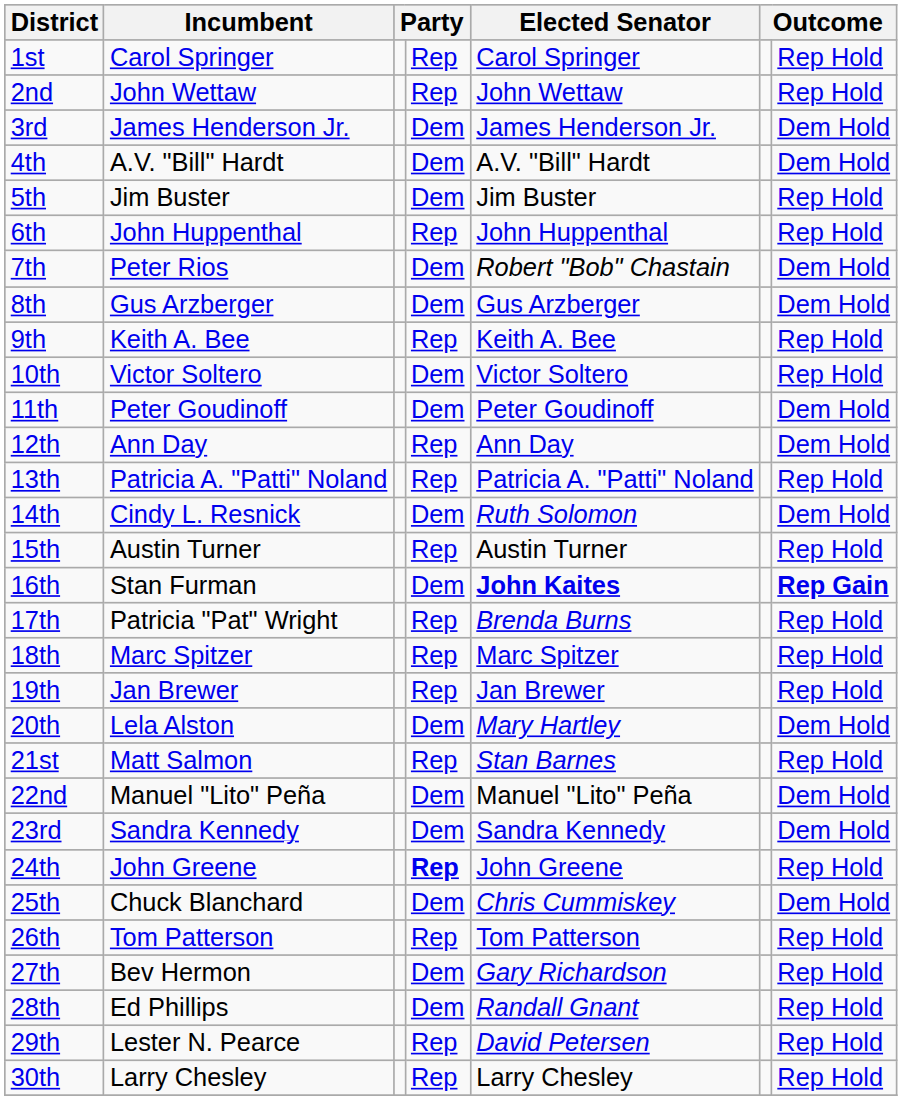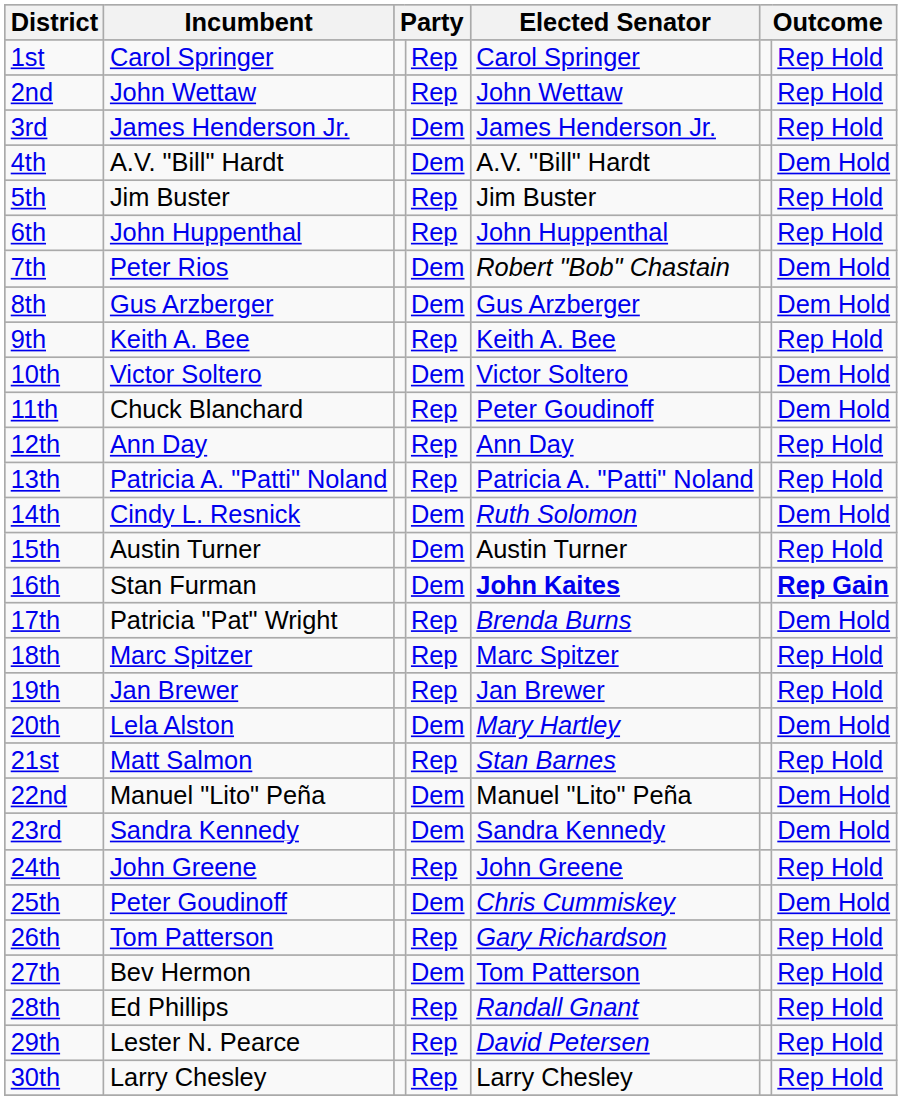(834, 127) Dem Hold -> (830, 127) Rep Hold
(438, 198) Dem -> (434, 198) Rep
(830, 374) Rep Hold -> (834, 374) Dem Hold
(199, 409) Peter Goudinoff -> (207, 409) Chuck Blanchard
(438, 409) Dem -> (434, 409) Rep
(834, 444) Dem Hold -> (830, 444) Rep Hold
(434, 549) Rep -> (438, 549) Dem
(830, 620) Rep Hold -> (834, 620) Dem Hold
(435, 866) bold -> (434, 866) normal
(207, 901) Chuck Blanchard -> (199, 901) Peter Goudinoff
(558, 936) Tom Patterson -> (571, 936) Gary Richardson
(571, 971) Gary Richardson -> (558, 971) Tom Patterson
(438, 1007) Dem -> (434, 1007) Rep
